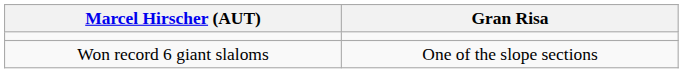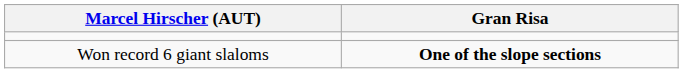(510, 54) normal -> (510, 54) bold
